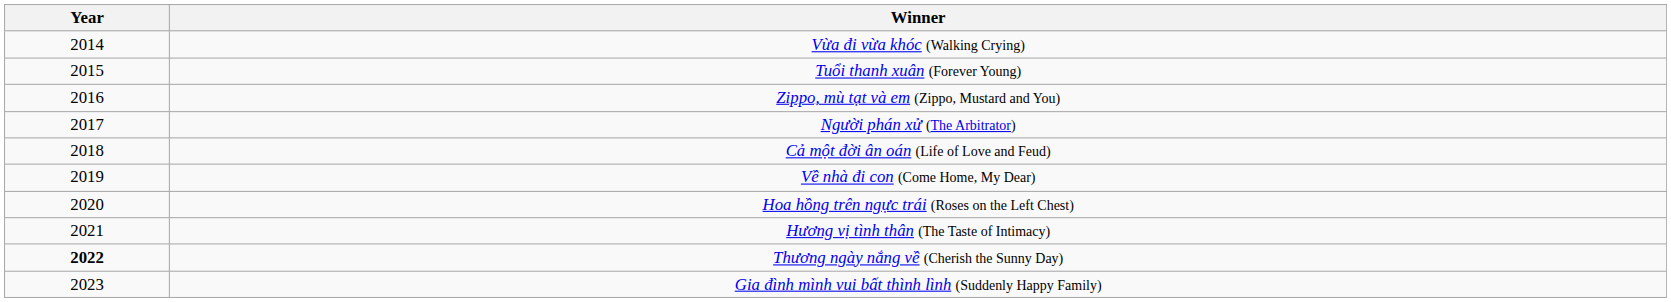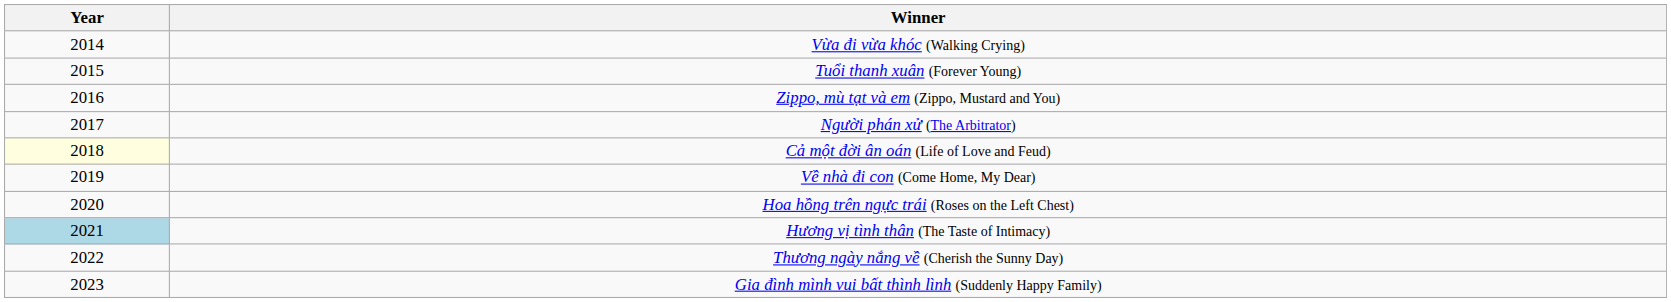(87, 151) no background -> (87, 151) lightyellow background
(87, 230) no background -> (87, 230) lightblue background
(87, 257) bold -> (87, 257) normal
